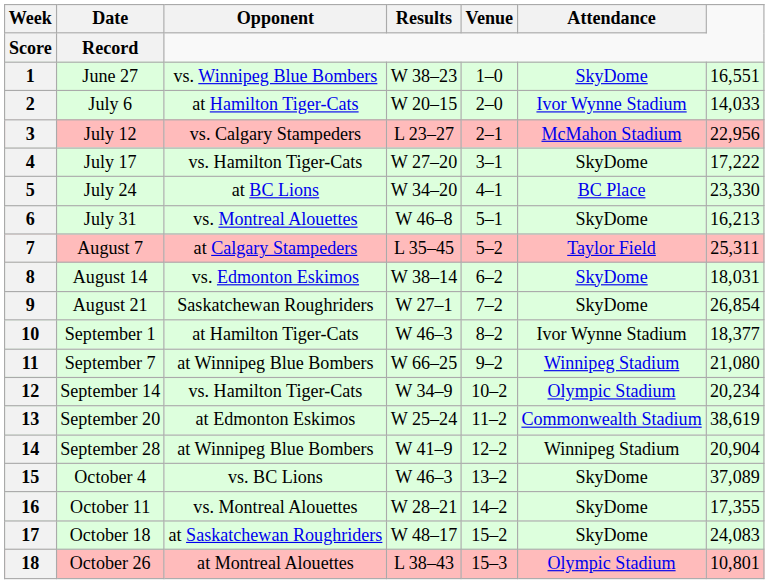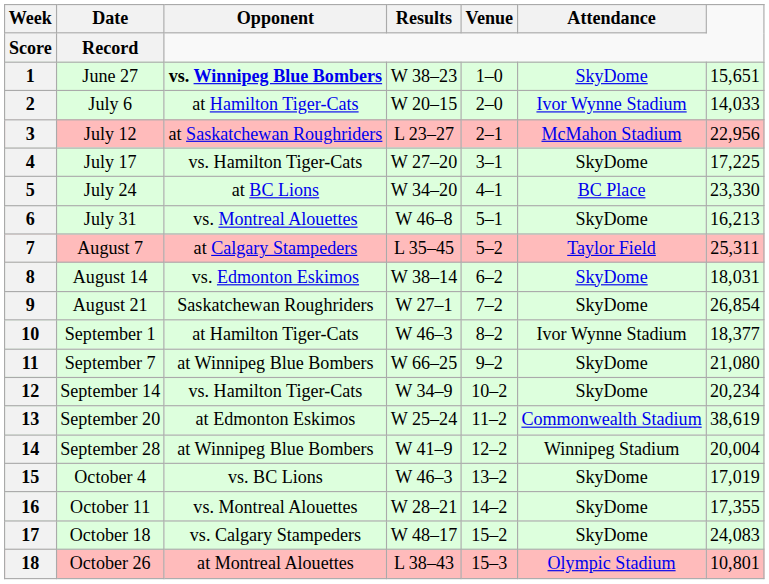(275, 76) normal -> (275, 76) bold
(735, 76) 16,551 -> (735, 76) 15,651
(275, 133) vs. Calgary Stampeders -> (275, 133) at Saskatchewan Roughriders
(735, 162) 17,222 -> (735, 162) 17,225
(612, 362) Winnipeg Stadium -> (612, 362) SkyDome
(612, 391) Olympic Stadium -> (612, 391) SkyDome
(735, 448) 20,904 -> (735, 448) 20,004
(735, 477) 37,089 -> (735, 477) 17,019
(275, 534) at Saskatchewan Roughriders -> (275, 534) vs. Calgary Stampeders
